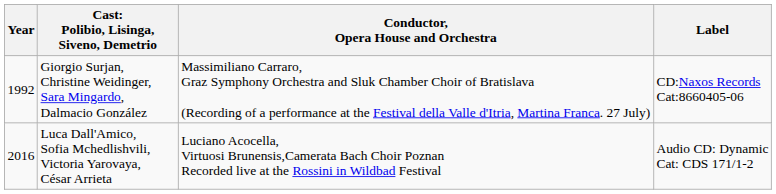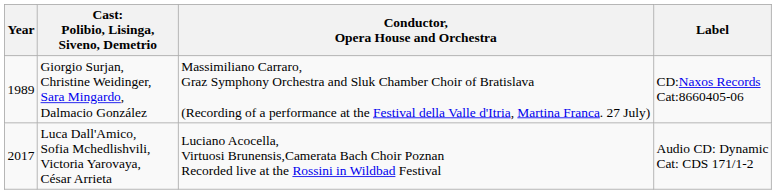(21, 89) 1992 -> (21, 89) 1989
(21, 156) 2016 -> (21, 156) 2017
